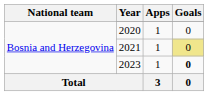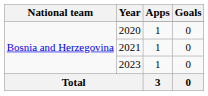(188, 47) khaki background -> (188, 47) no background
(188, 64) bold -> (188, 64) normal
